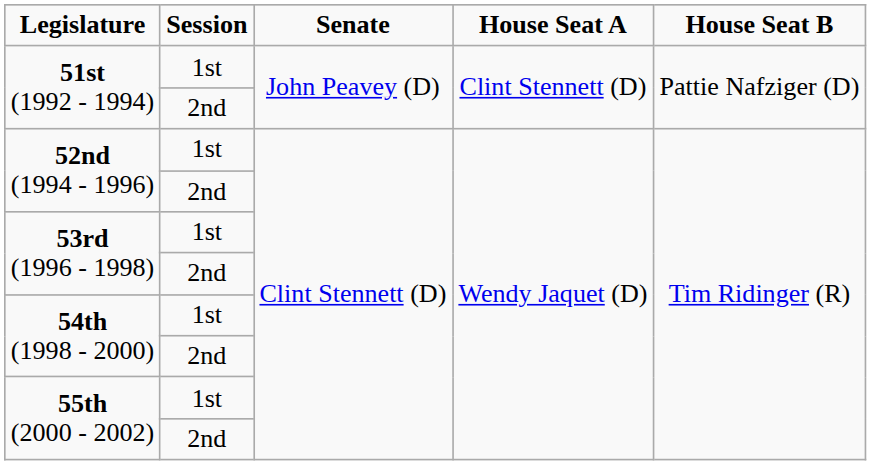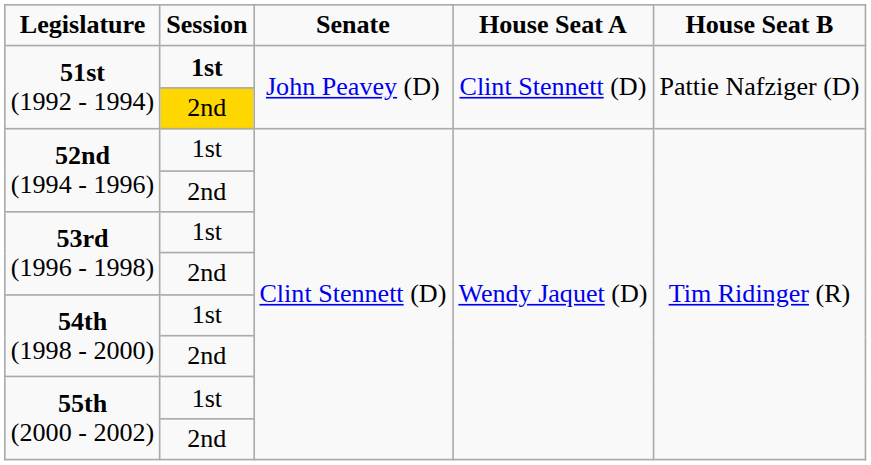(207, 66) normal -> (207, 66) bold
(207, 107) no background -> (207, 107) gold background
